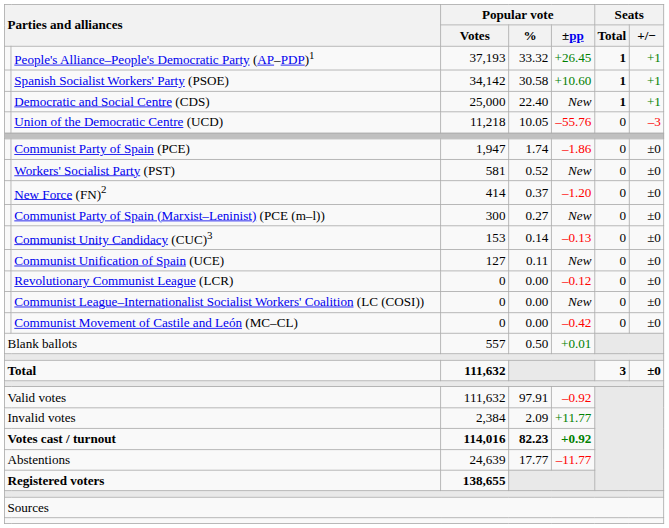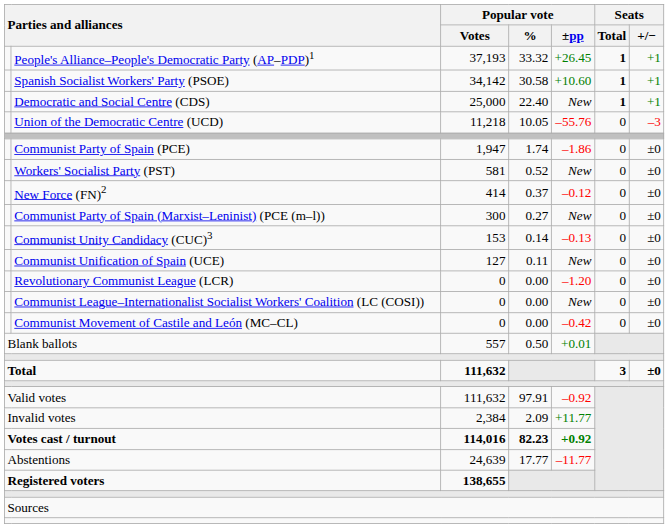(577, 192) –1.20 -> (577, 192) –0.12
(577, 281) –0.12 -> (577, 281) –1.20
